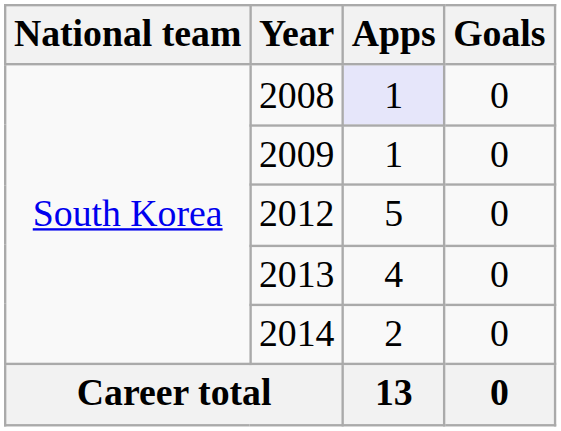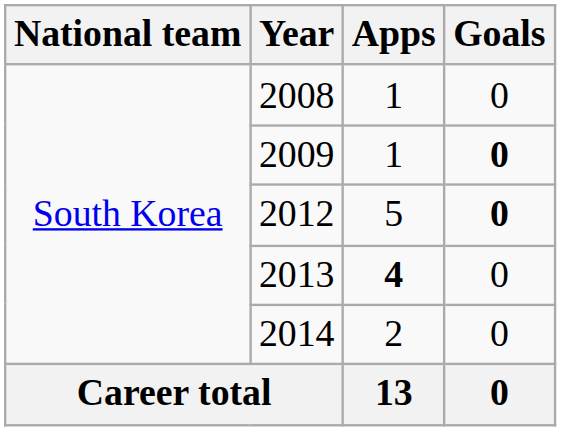(394, 94) lavender background -> (394, 94) no background
(499, 154) normal -> (499, 154) bold
(499, 214) normal -> (499, 214) bold
(394, 273) normal -> (394, 273) bold
